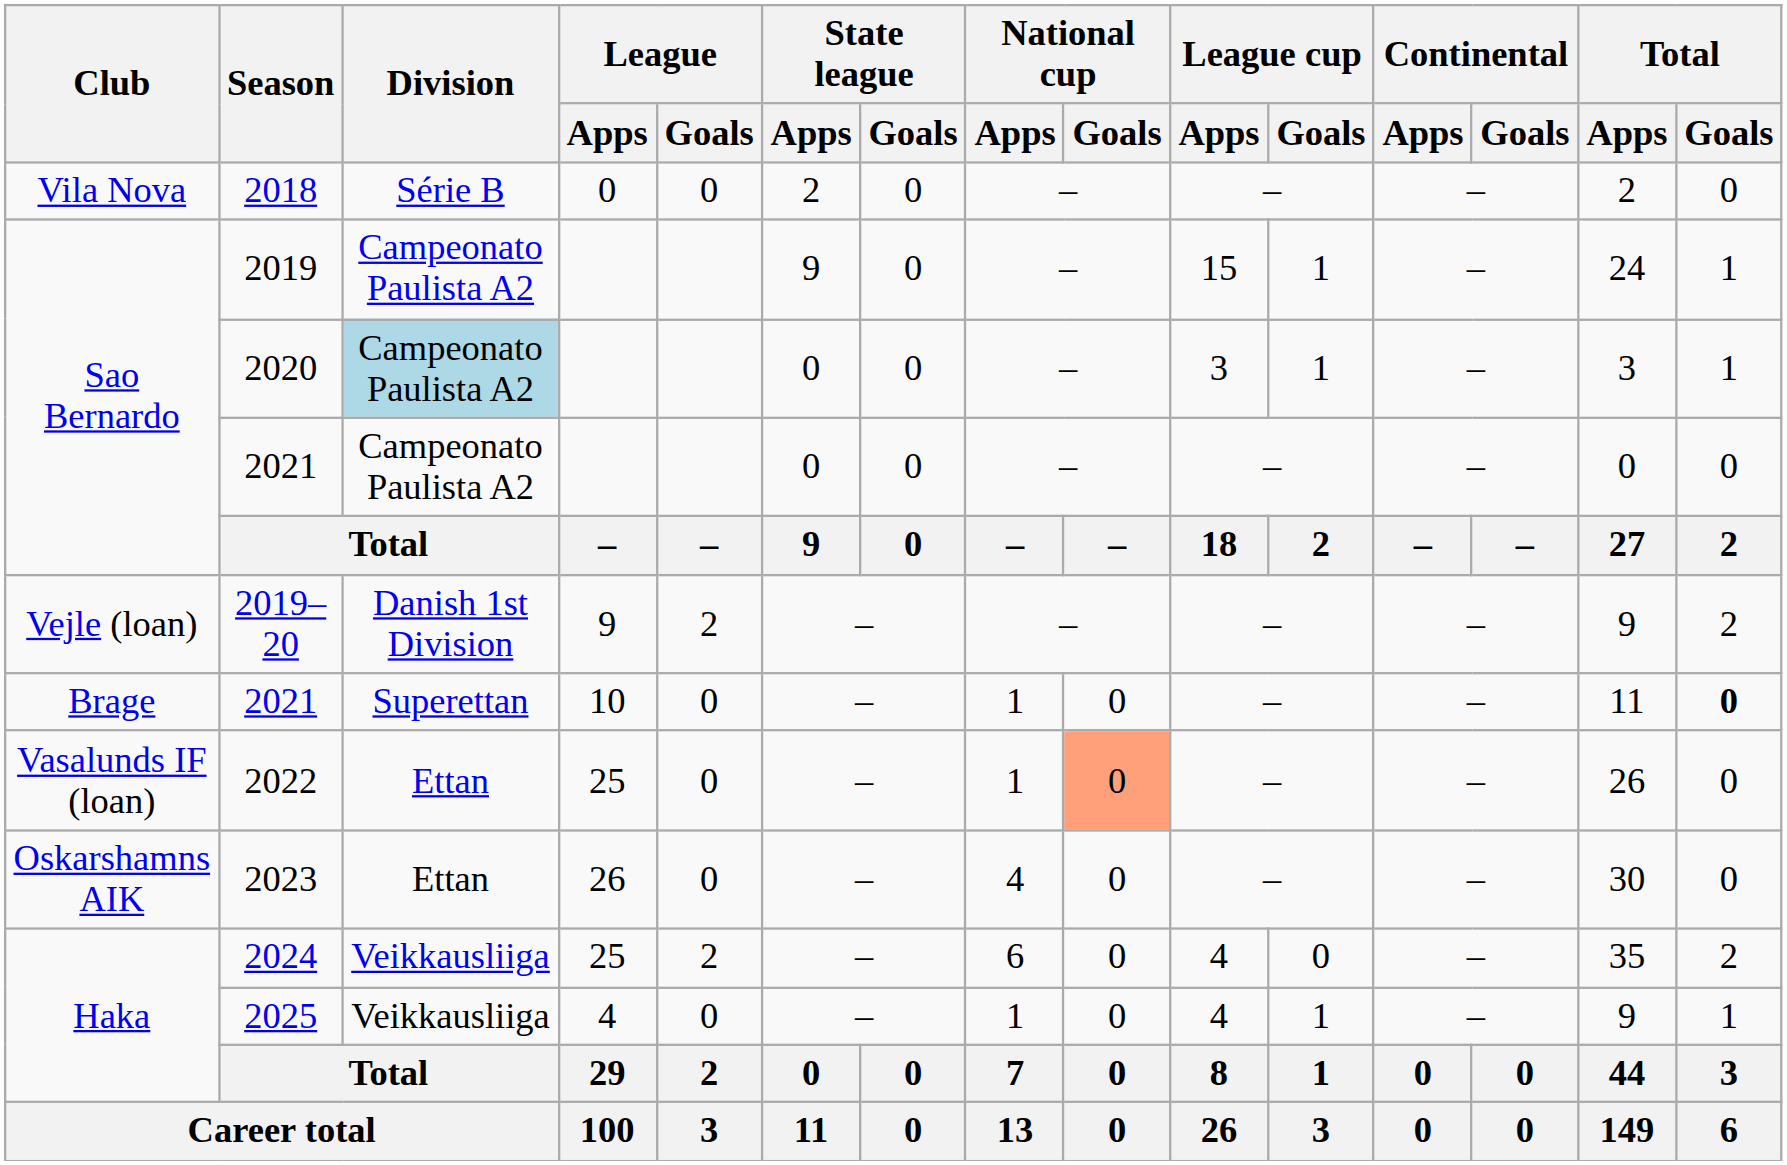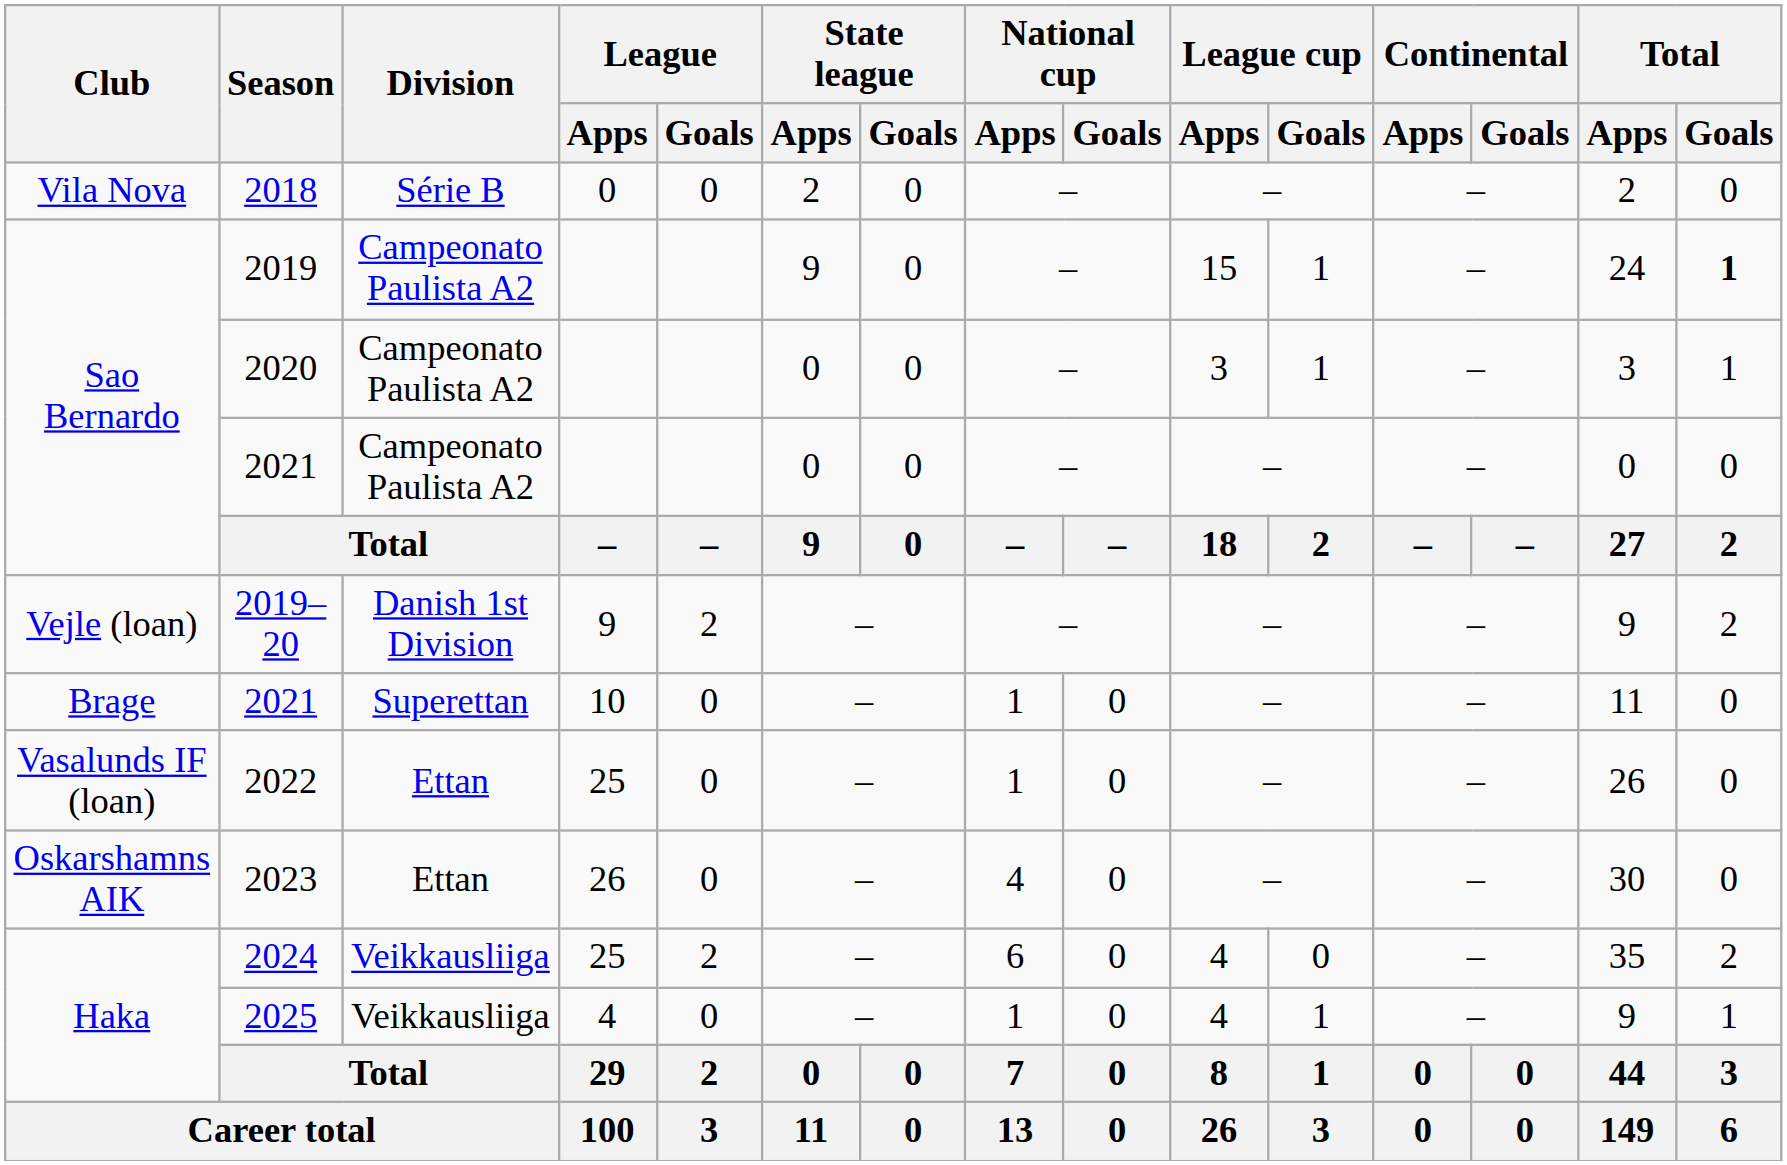(1729, 268) normal -> (1729, 268) bold
(450, 367) lightblue background -> (450, 367) no background
(1729, 701) bold -> (1729, 701) normal
(1117, 779) lightsalmon background -> (1117, 779) no background
